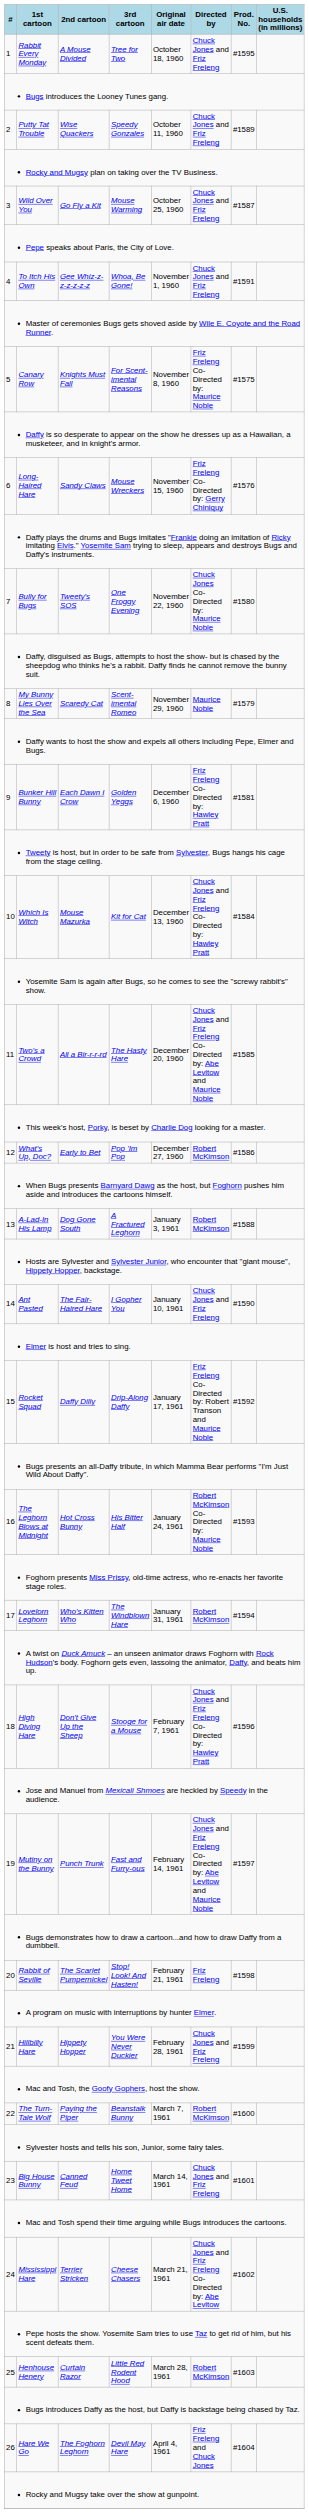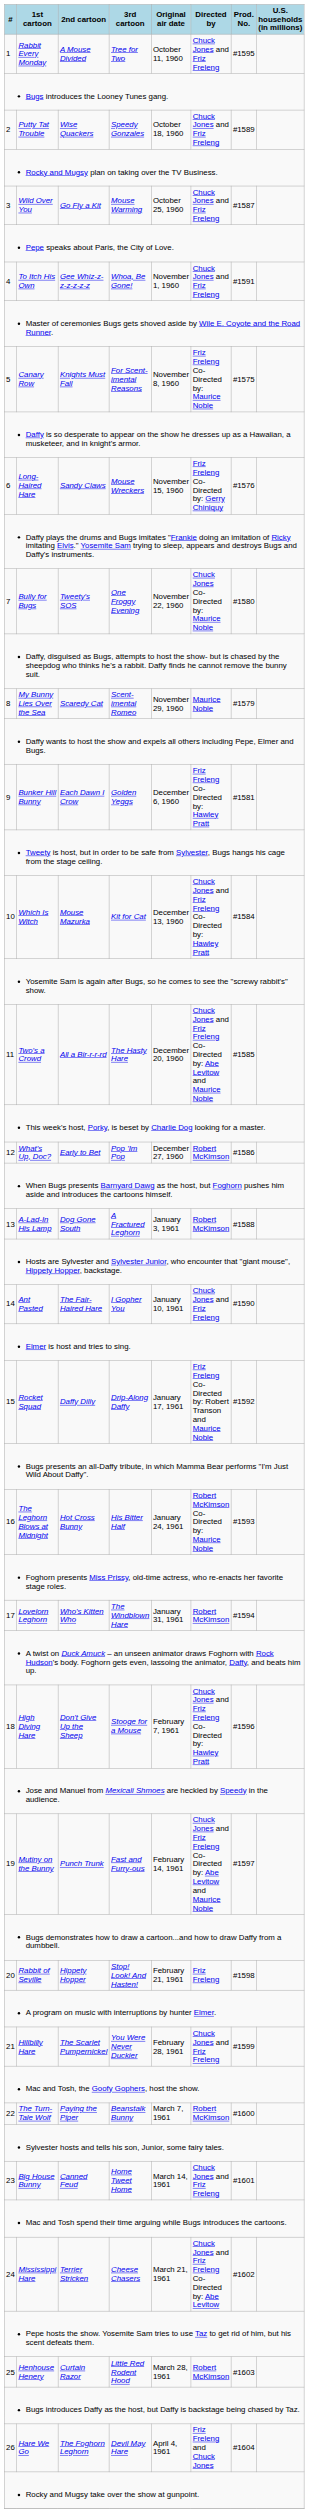(168, 54) October 18, 1960 -> (168, 54) October 11, 1960
(168, 129) October 11, 1960 -> (168, 129) October 18, 1960
(84, 1975) The Scarlet Pumpernickel -> (73, 1975) Hippety Hopper
(73, 2046) Hippety Hopper -> (84, 2046) The Scarlet Pumpernickel
